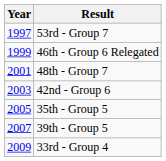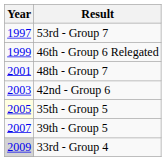(19, 109) no background -> (19, 109) lightyellow background
(19, 147) no background -> (19, 147) lightgrey background
